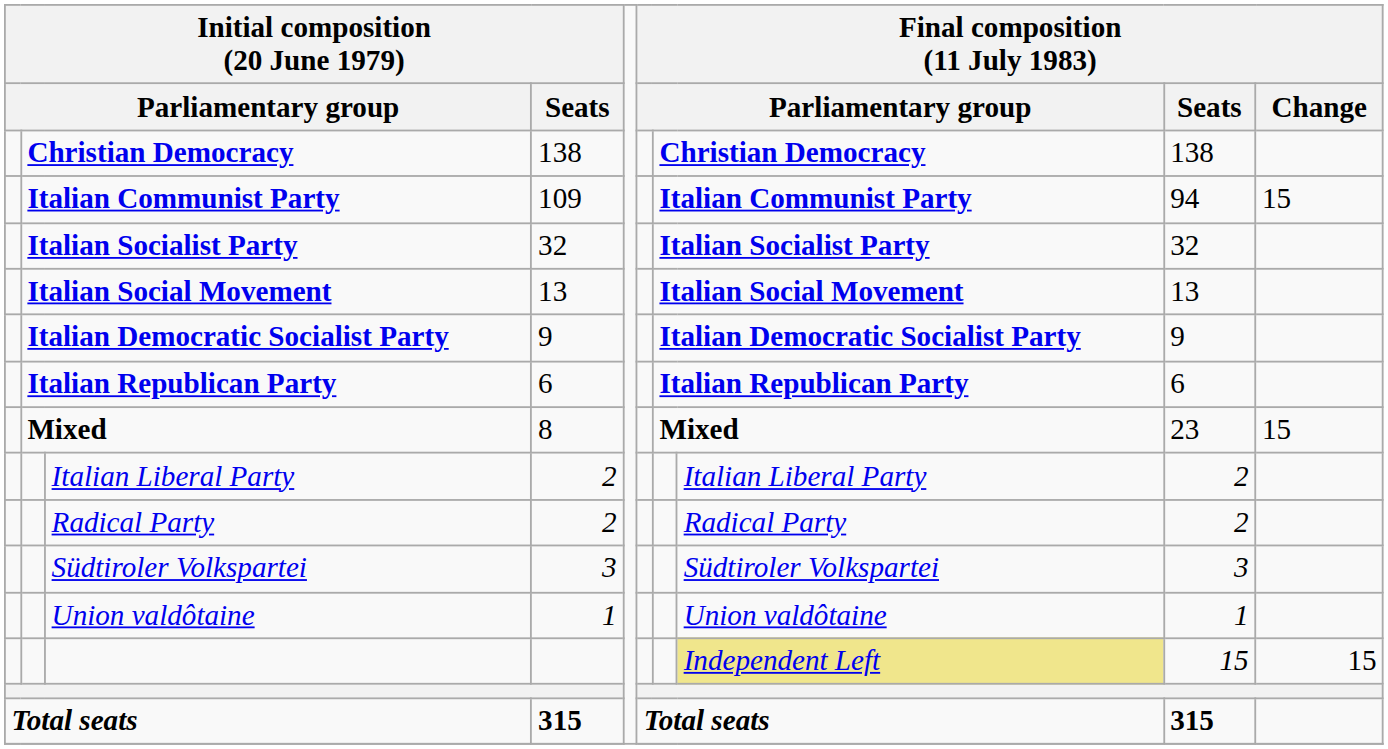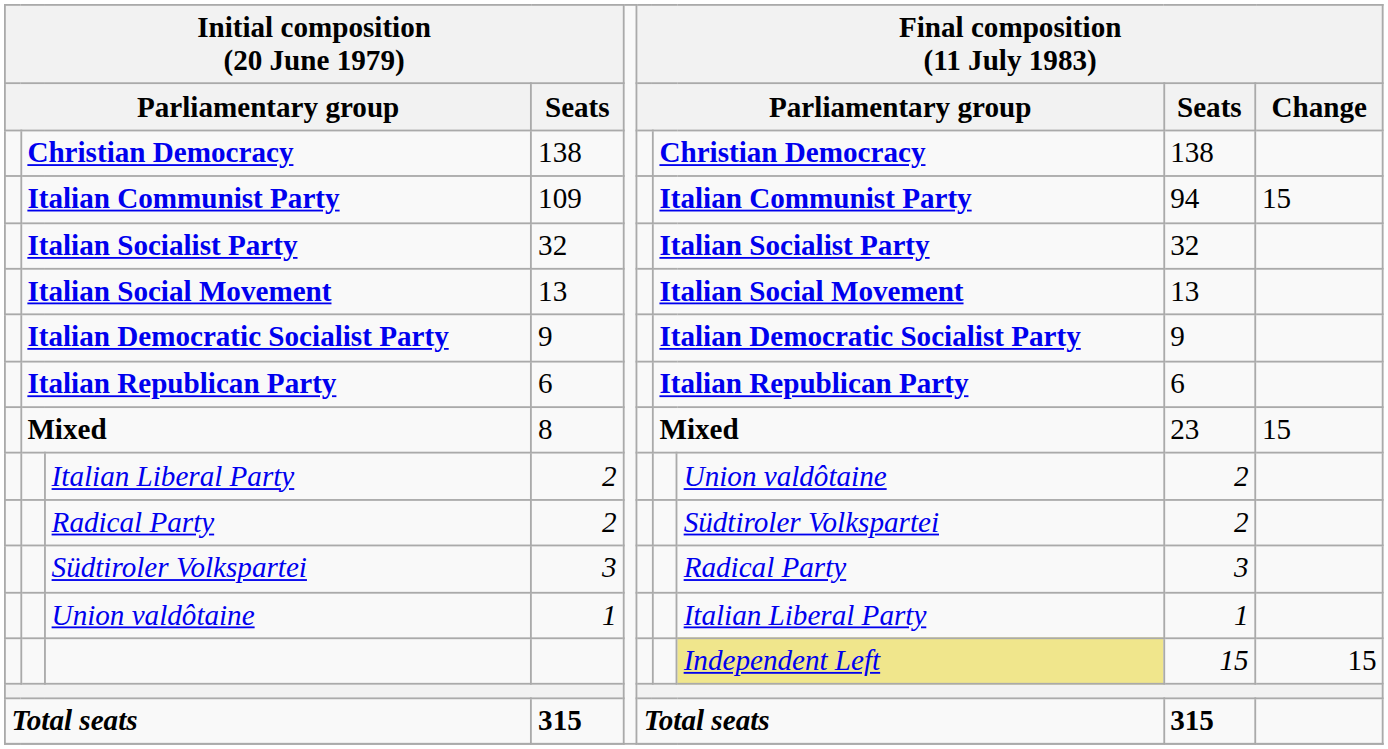(805, 475) Italian Liberal Party -> (785, 475) Union valdôtaine
(765, 522) Radical Party -> (811, 522) Südtiroler Volkspartei
(811, 568) Südtiroler Volkspartei -> (765, 568) Radical Party
(785, 614) Union valdôtaine -> (805, 614) Italian Liberal Party
